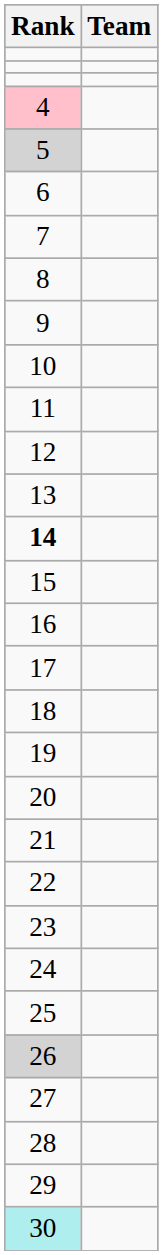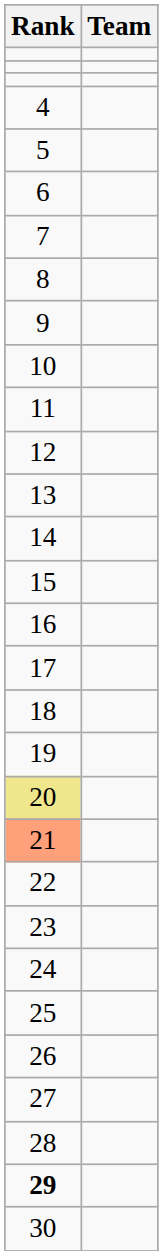(43, 106) pink background -> (43, 106) no background
(43, 149) lightgrey background -> (43, 149) no background
(43, 538) bold -> (43, 538) normal
(43, 797) no background -> (43, 797) khaki background
(43, 840) no background -> (43, 840) lightsalmon background
(43, 1055) lightgrey background -> (43, 1055) no background
(43, 1185) normal -> (43, 1185) bold
(43, 1228) paleturquoise background -> (43, 1228) no background
